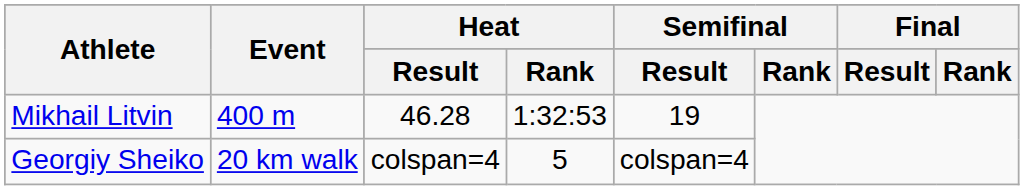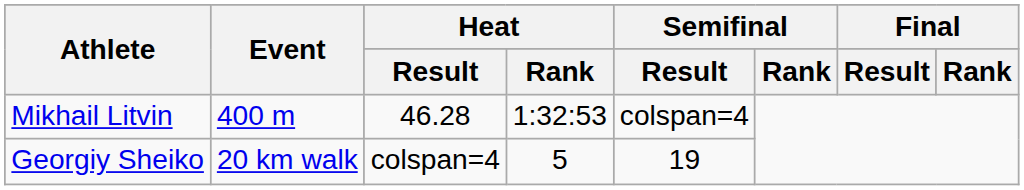(684, 116) 19 -> (684, 116) colspan=4
(684, 160) colspan=4 -> (684, 160) 19
